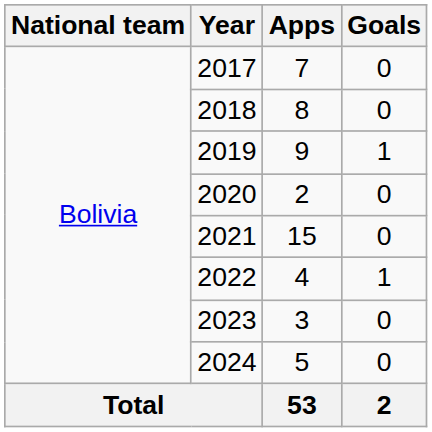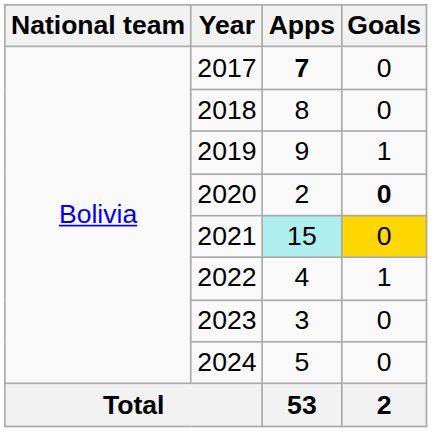(302, 67) normal -> (302, 67) bold
(384, 194) normal -> (384, 194) bold
(302, 236) no background -> (302, 236) paleturquoise background
(384, 236) no background -> (384, 236) gold background
